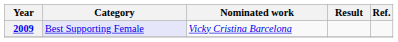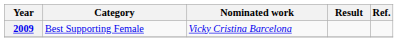(94, 28) lavender background -> (94, 28) no background
